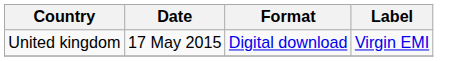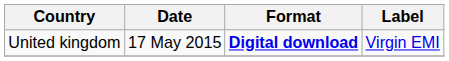(288, 42) normal -> (293, 42) bold
